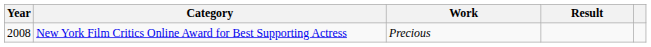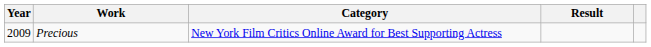columns swapped: (210, 13) <-> (464, 13)
(19, 32) 2008 -> (19, 32) 2009
